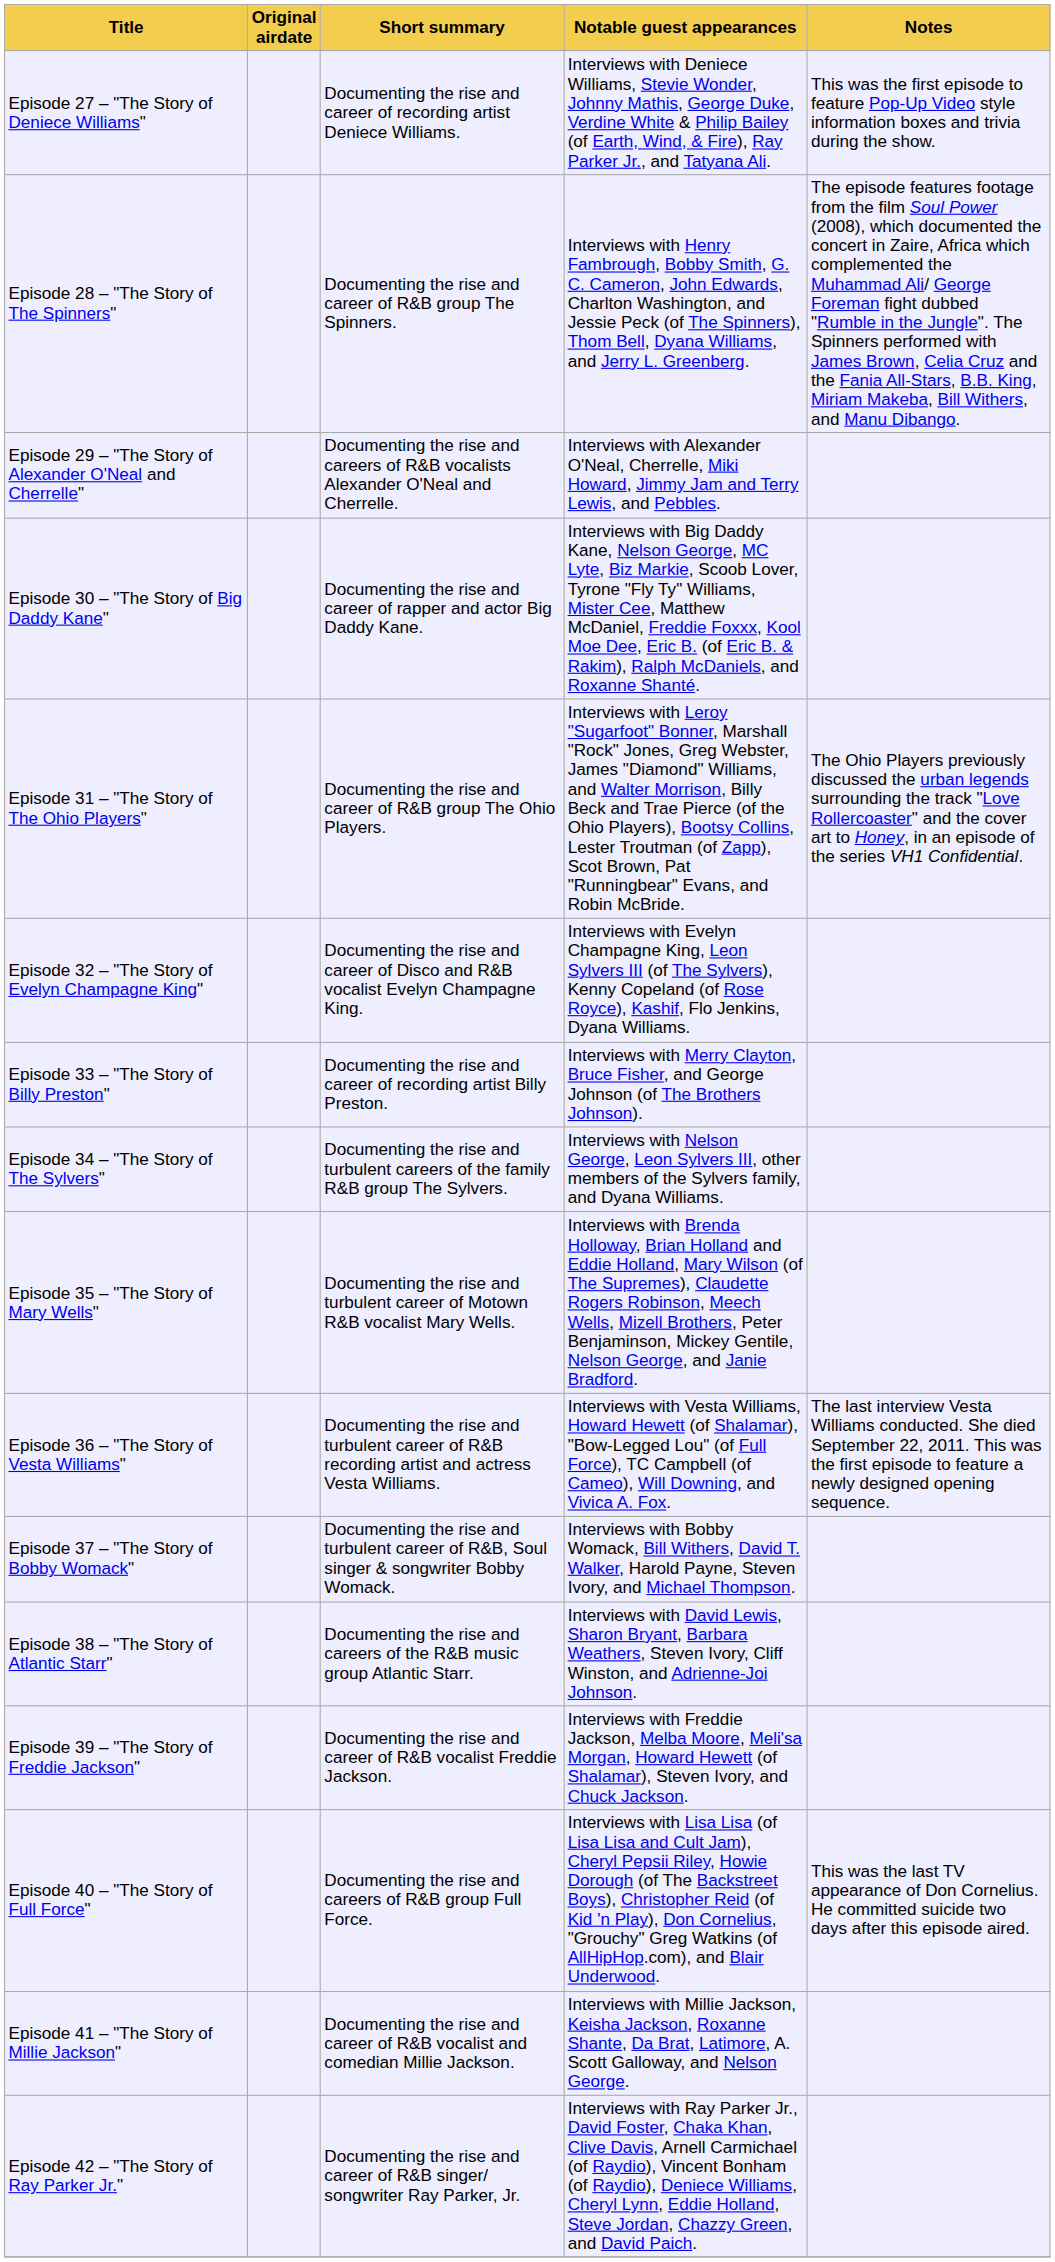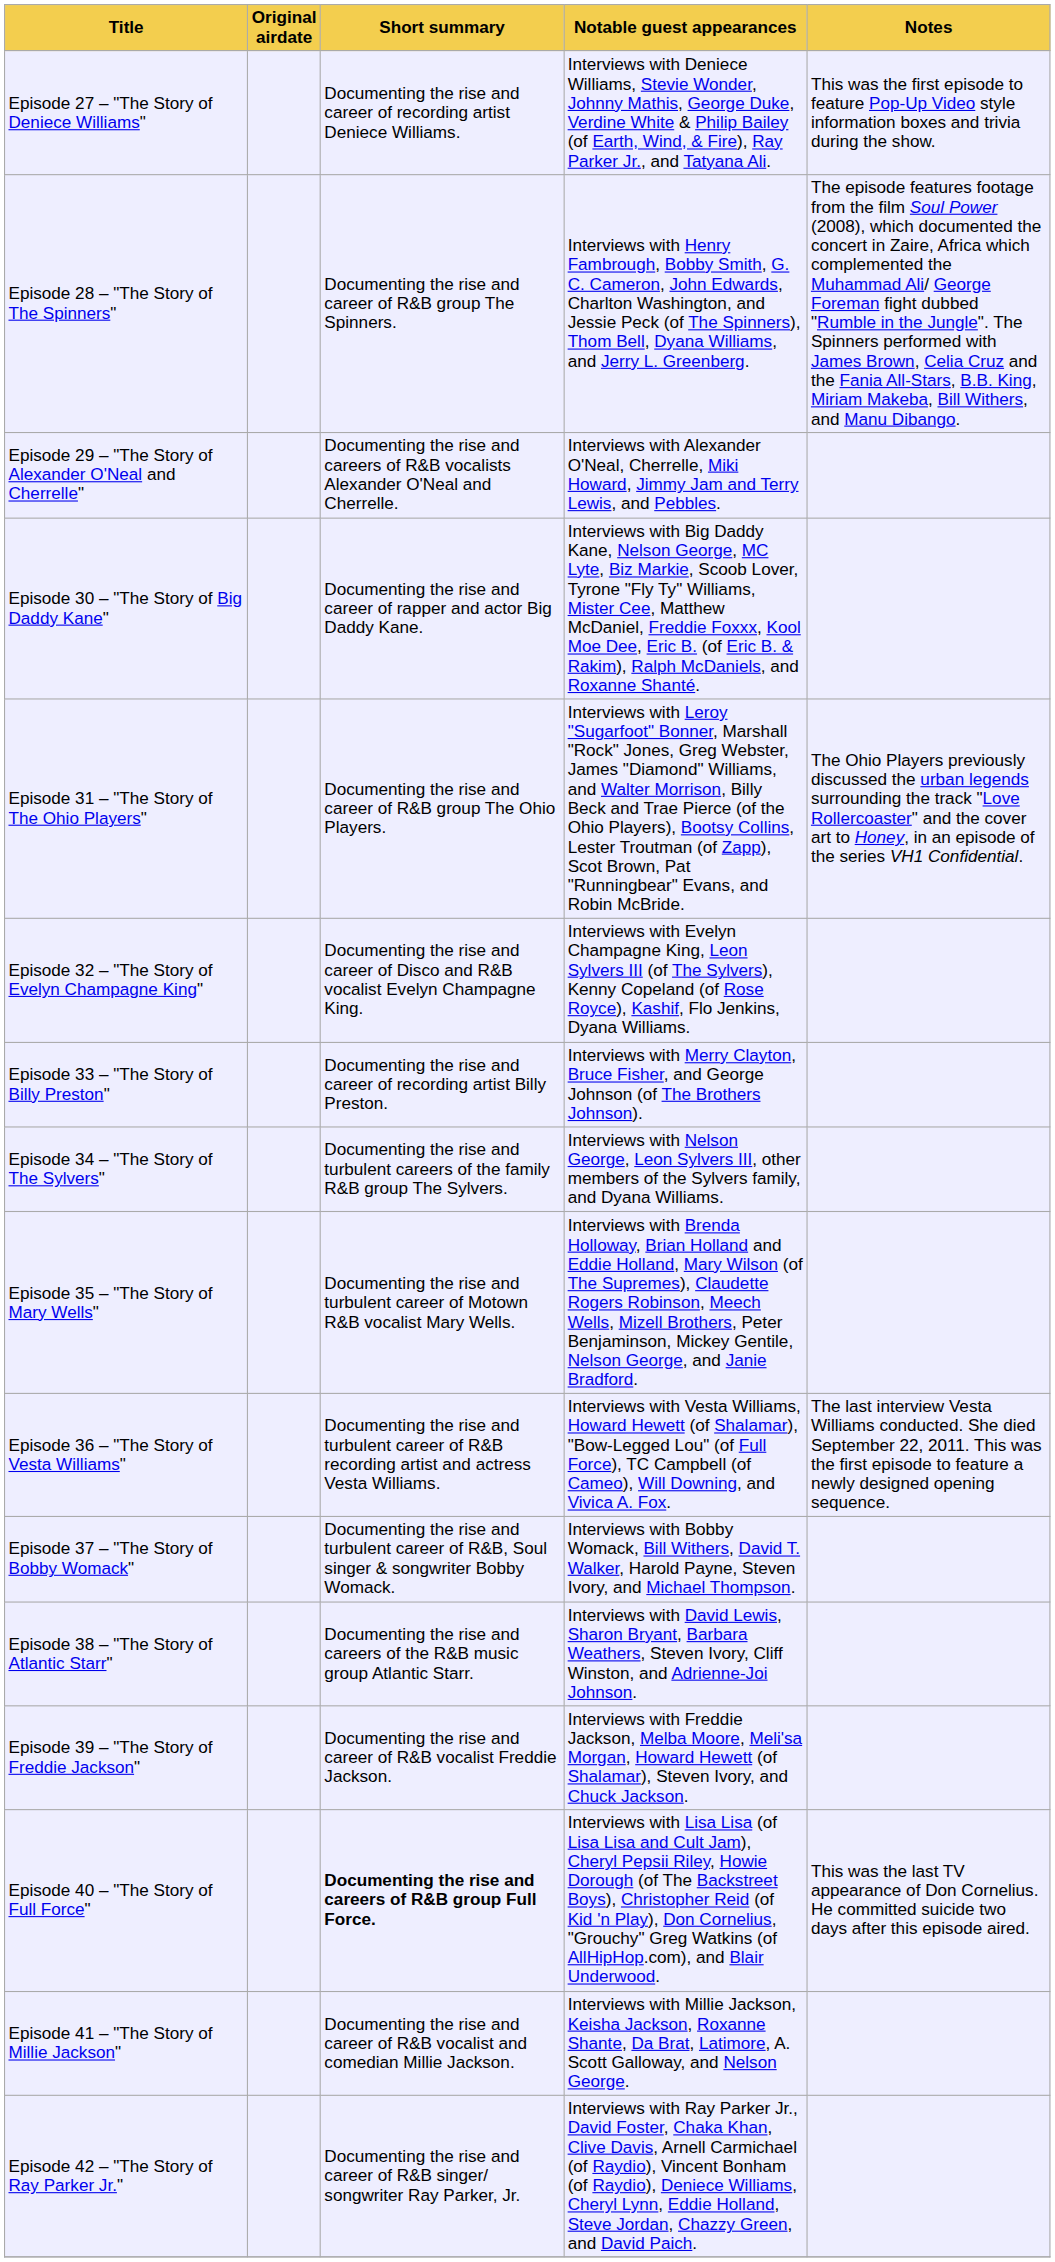(423, 1900) normal -> (430, 1900) bold
